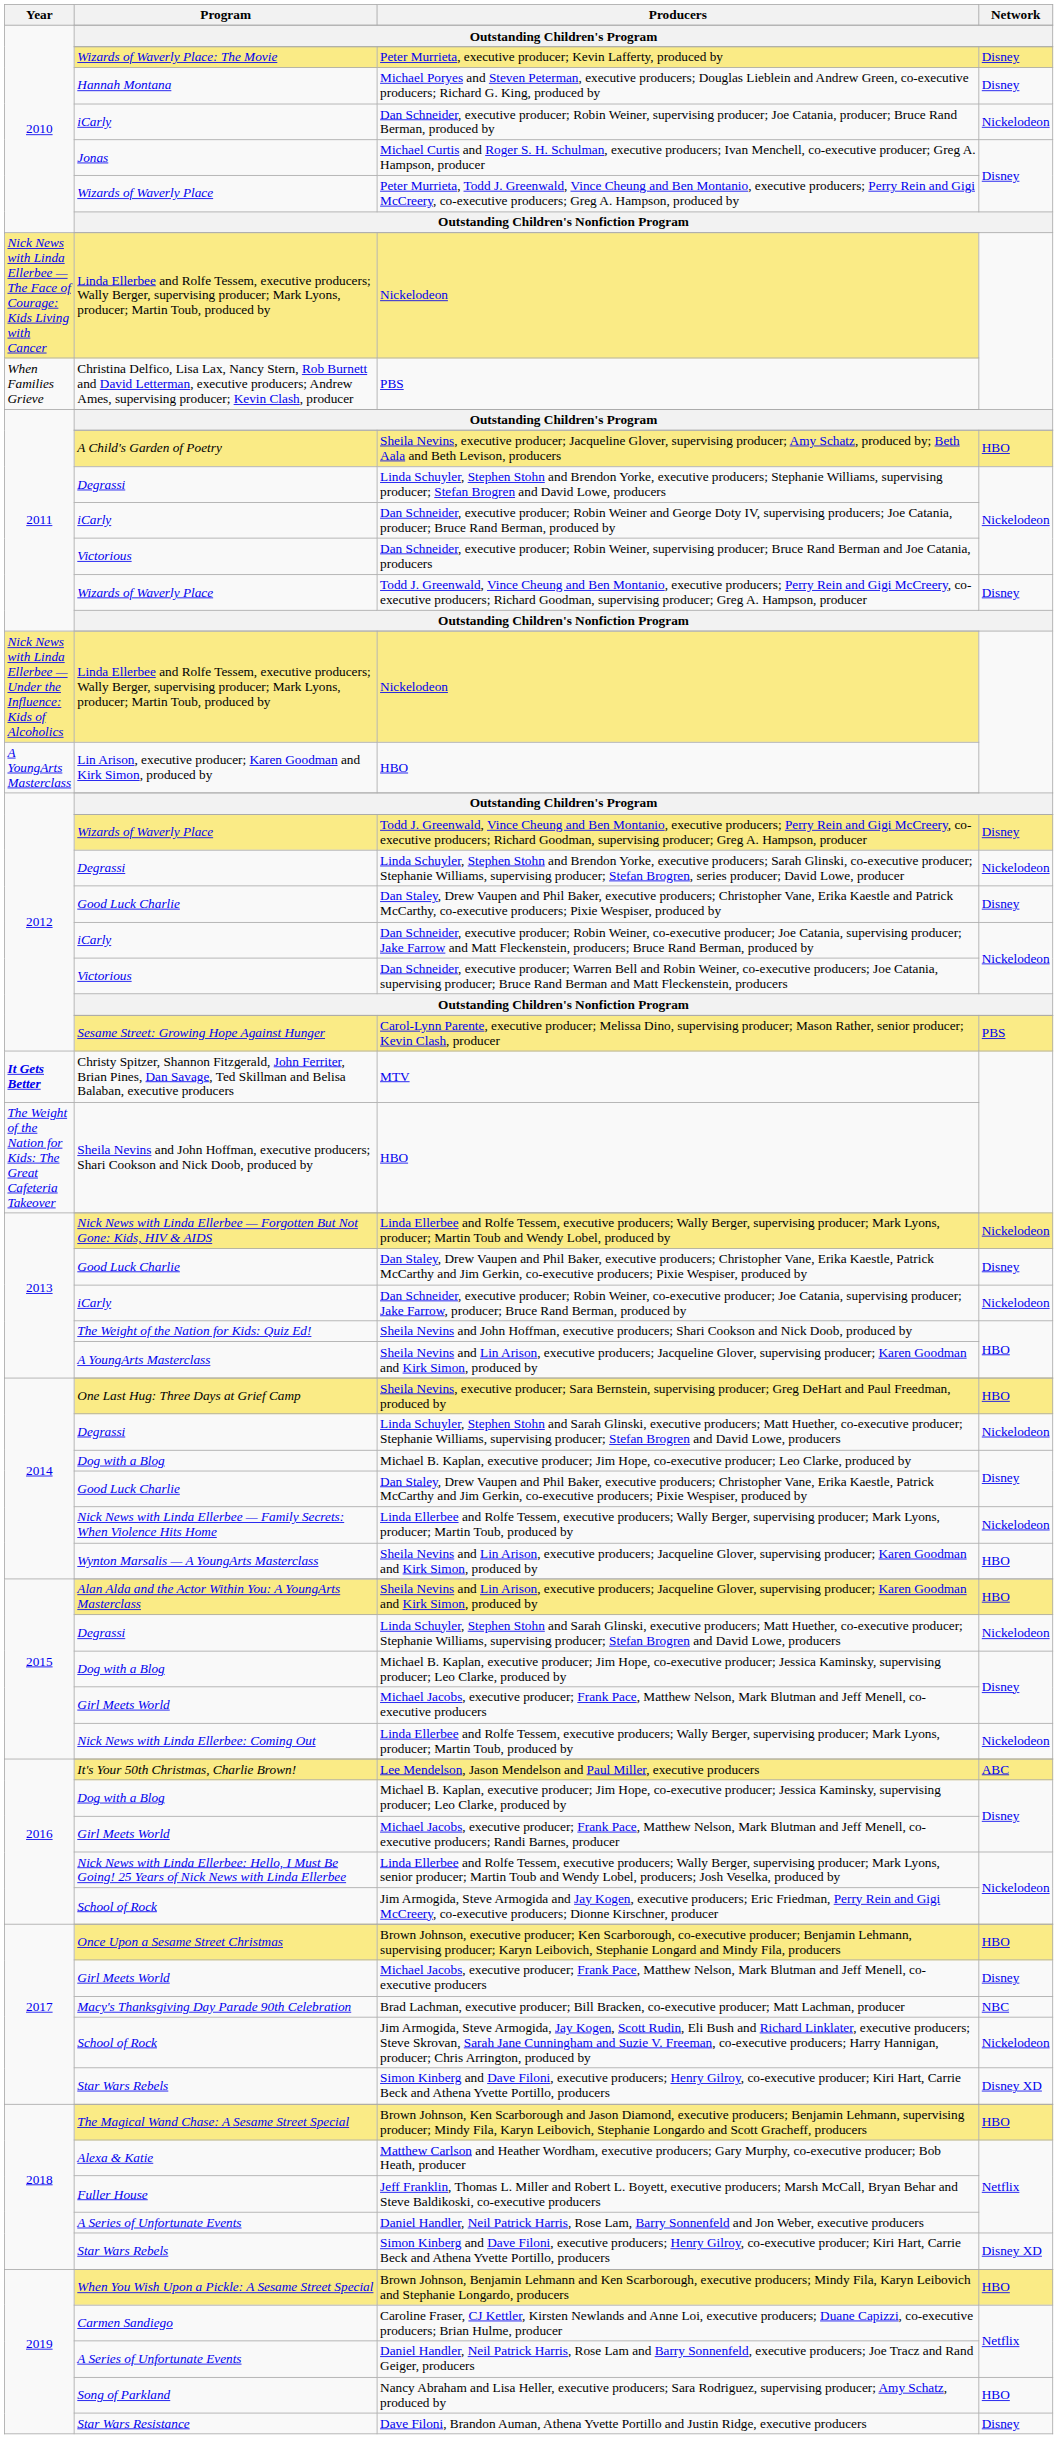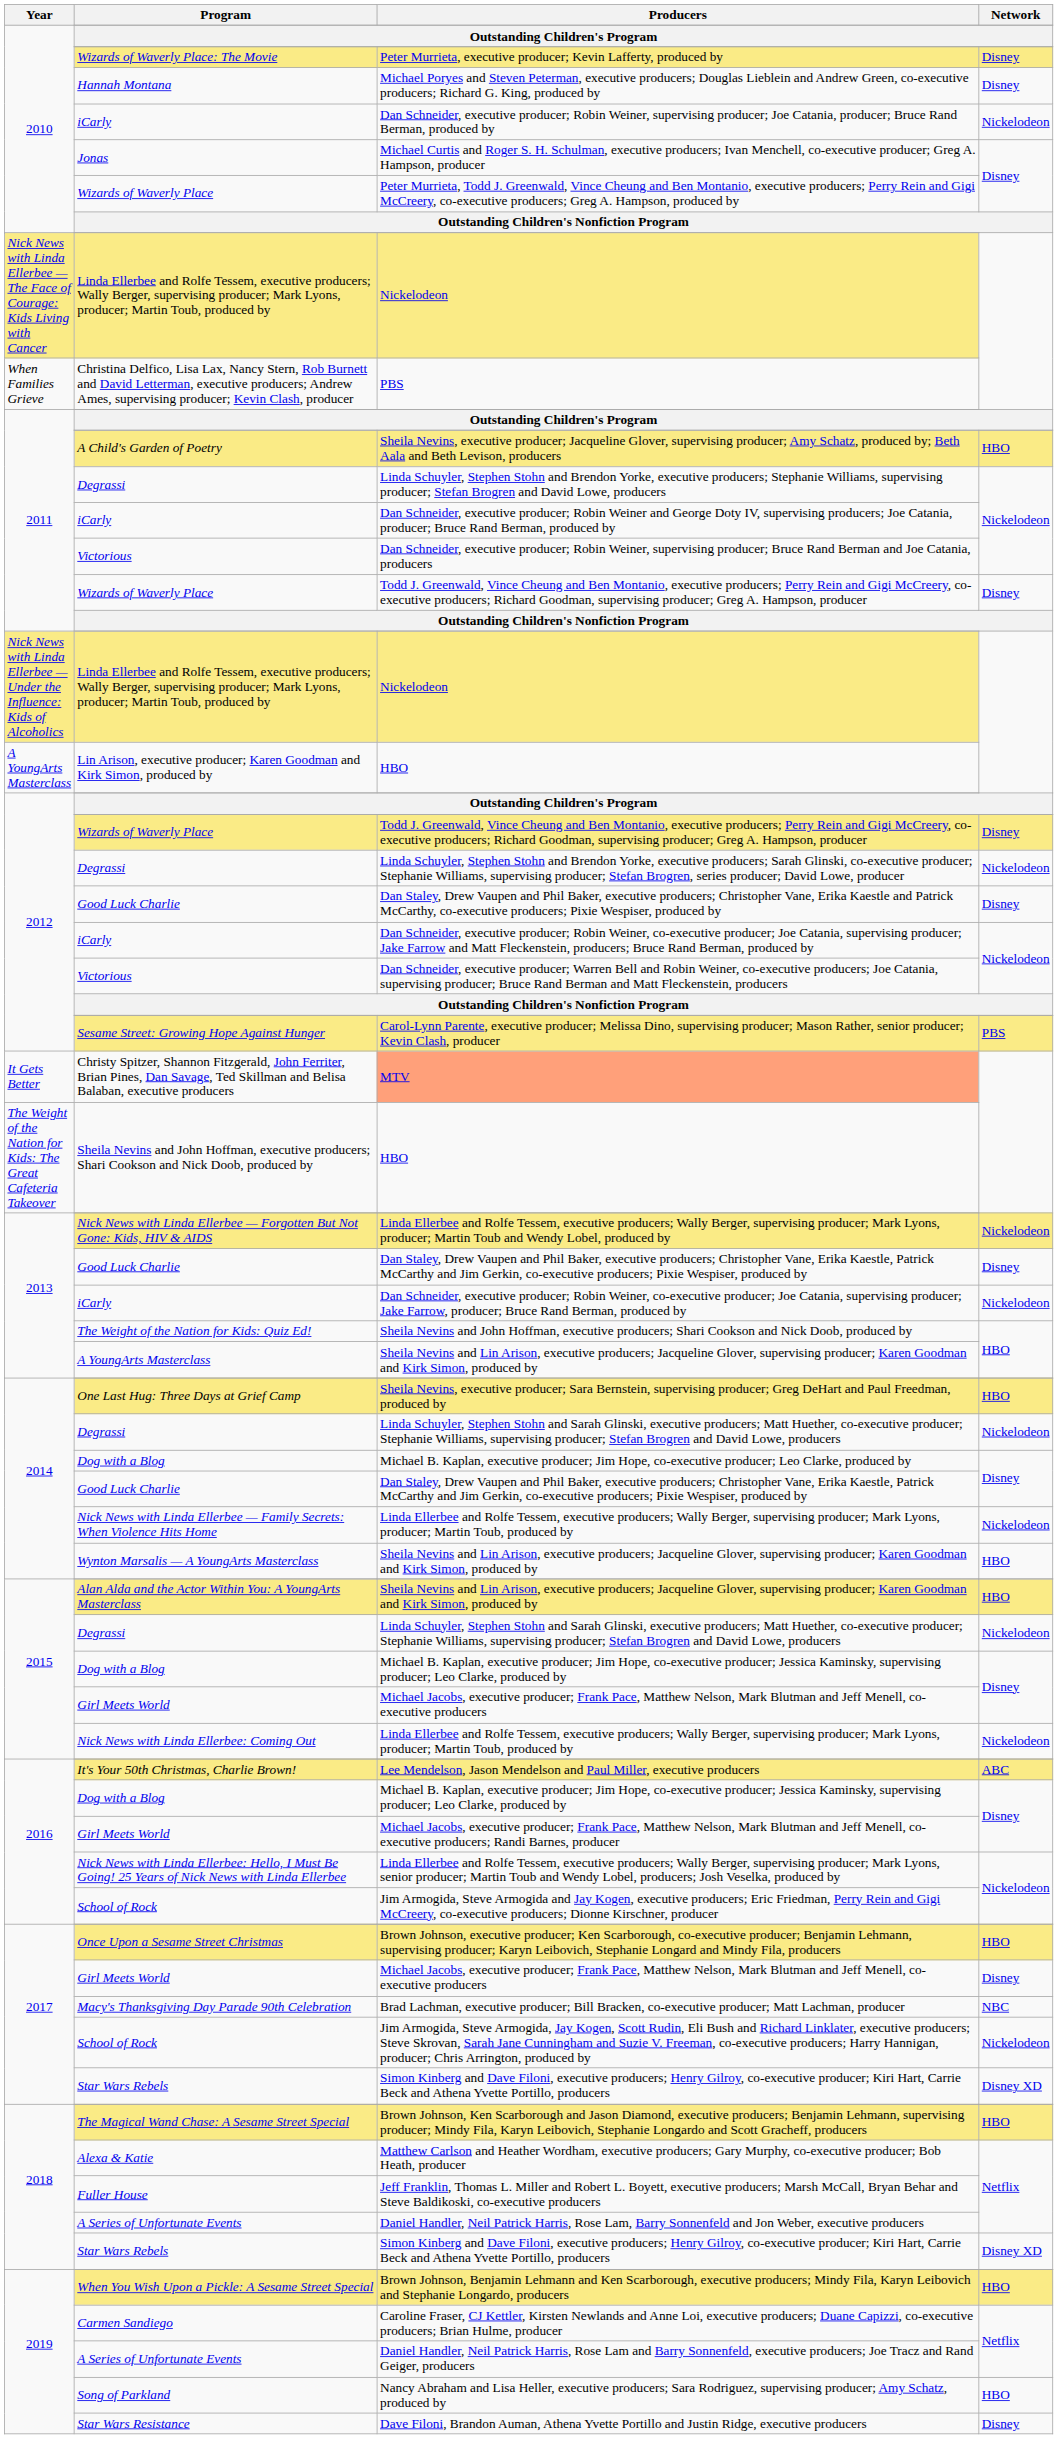(26, 1076) bold -> (25, 1076) normal
(395, 1076) no background -> (395, 1076) lightsalmon background
